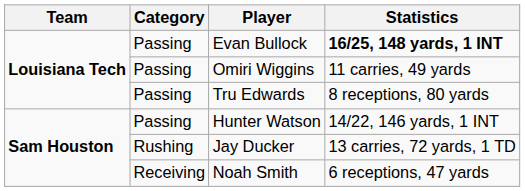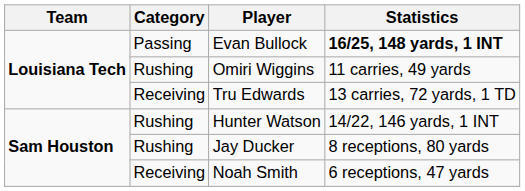(162, 69) Passing -> (163, 69) Rushing
(162, 95) Passing -> (169, 95) Receiving
(409, 95) 8 receptions, 80 yards -> (422, 95) 13 carries, 72 yards, 1 TD
(162, 121) Passing -> (163, 121) Rushing
(422, 147) 13 carries, 72 yards, 1 TD -> (409, 147) 8 receptions, 80 yards
